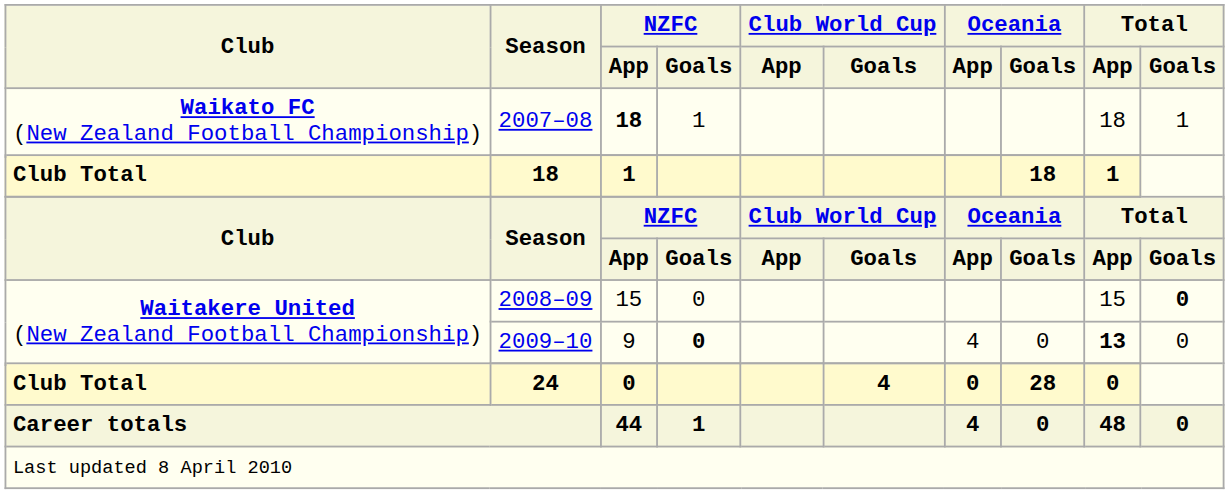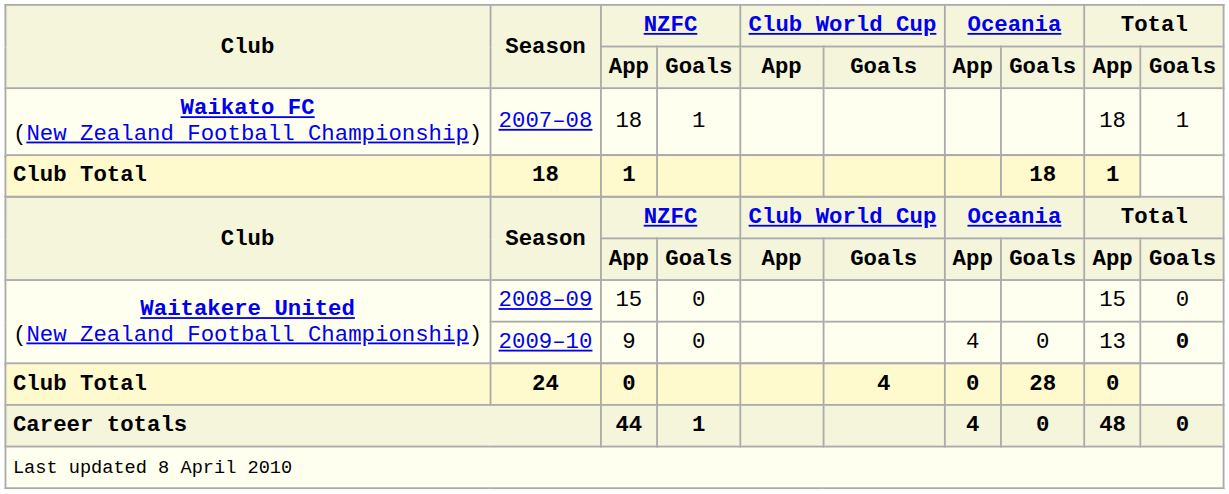(629, 122) bold -> (629, 122) normal
(1183, 301) bold -> (1183, 301) normal
(699, 342) bold -> (699, 342) normal
(1113, 342) bold -> (1113, 342) normal
(1183, 342) normal -> (1183, 342) bold
